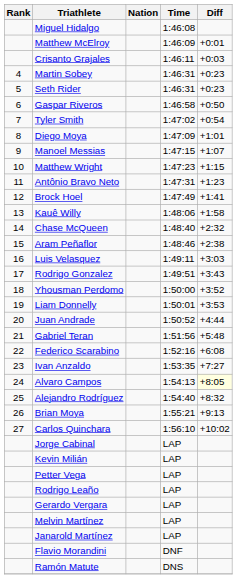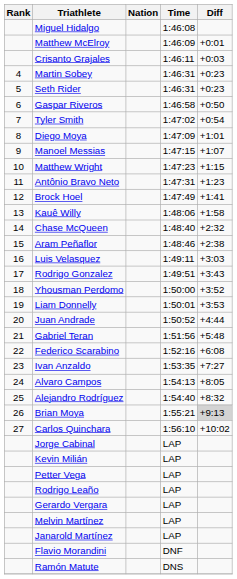(212, 382) lightyellow background -> (212, 382) no background
(212, 413) no background -> (212, 413) lightgrey background
